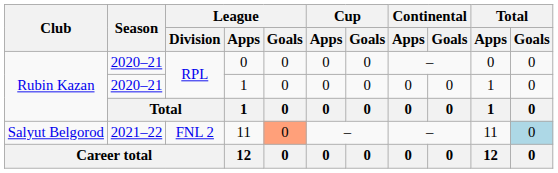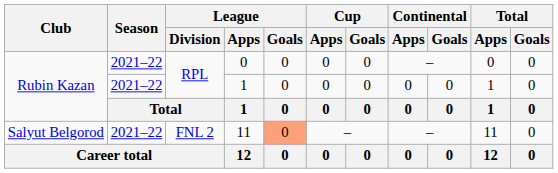(136, 62) 2020–21 -> (136, 62) 2021–22
(136, 86) 2020–21 -> (136, 86) 2021–22
(532, 132) lightblue background -> (532, 132) no background
